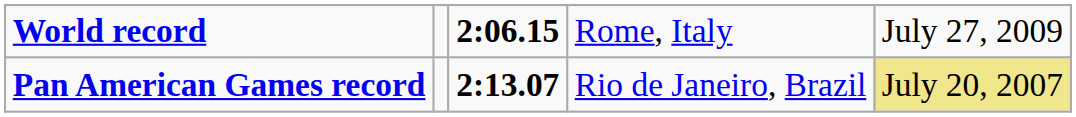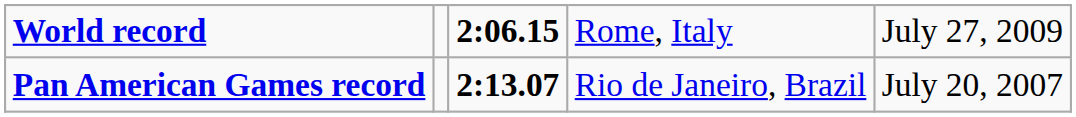(972, 84) khaki background -> (972, 84) no background
